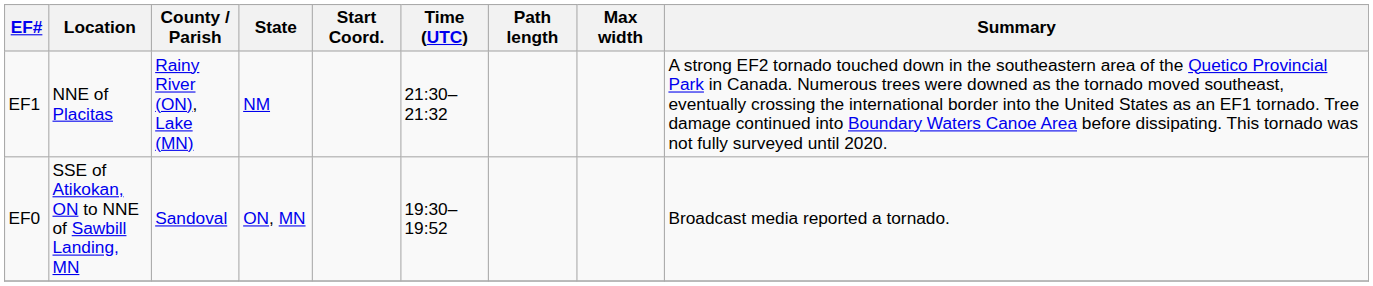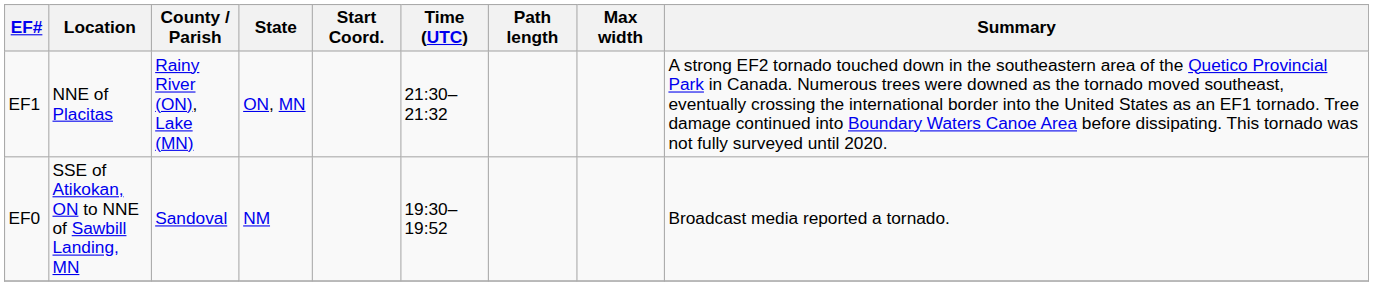(257, 103) NM -> (274, 103) ON, MN
(274, 218) ON, MN -> (257, 218) NM
